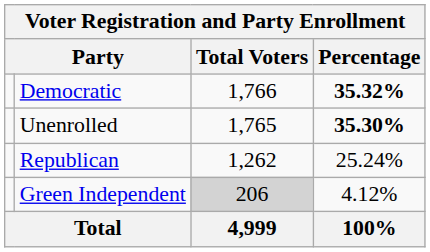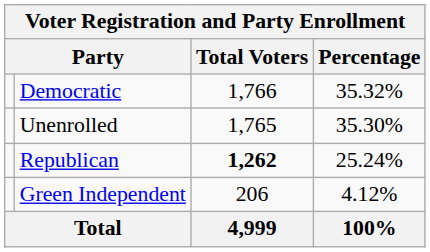(369, 90) bold -> (369, 90) normal
(369, 125) bold -> (369, 125) normal
(252, 159) normal -> (252, 159) bold
(252, 194) lightgrey background -> (252, 194) no background
